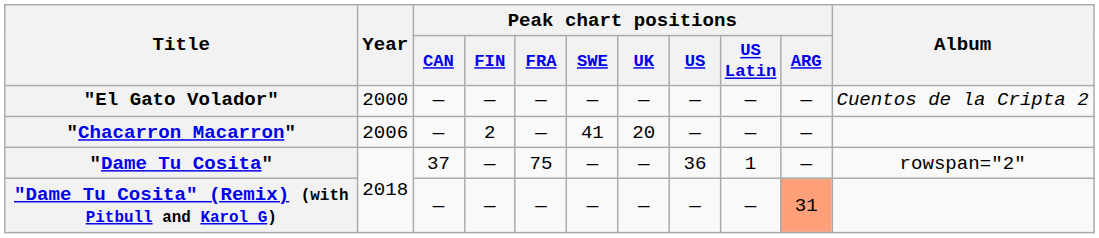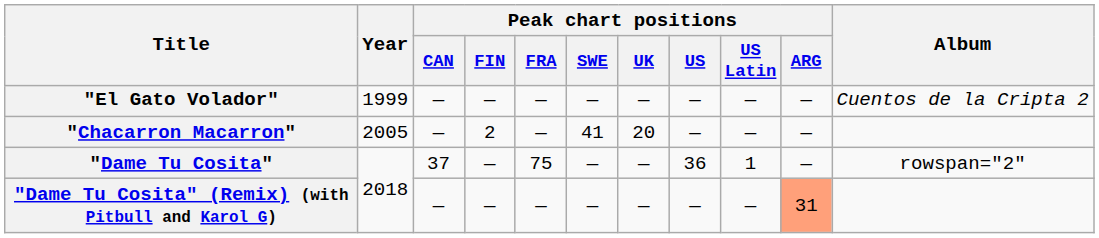(385, 101) 2000 -> (385, 101) 1999
(385, 132) 2006 -> (385, 132) 2005
